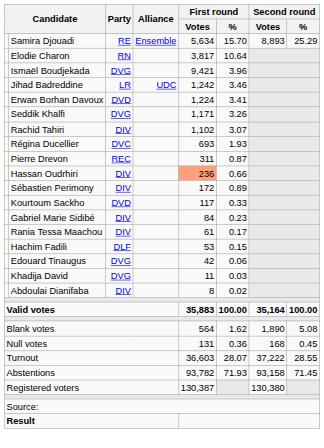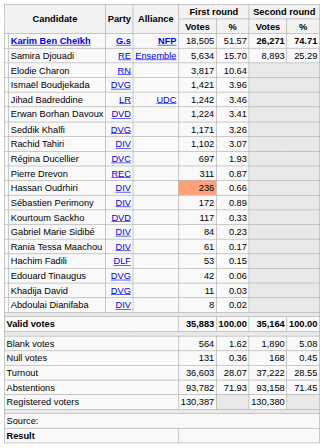+ row: (51, 41)
(203, 71) 9,421 -> (203, 85) 1,421
(207, 144) 693 -> (207, 159) 697
